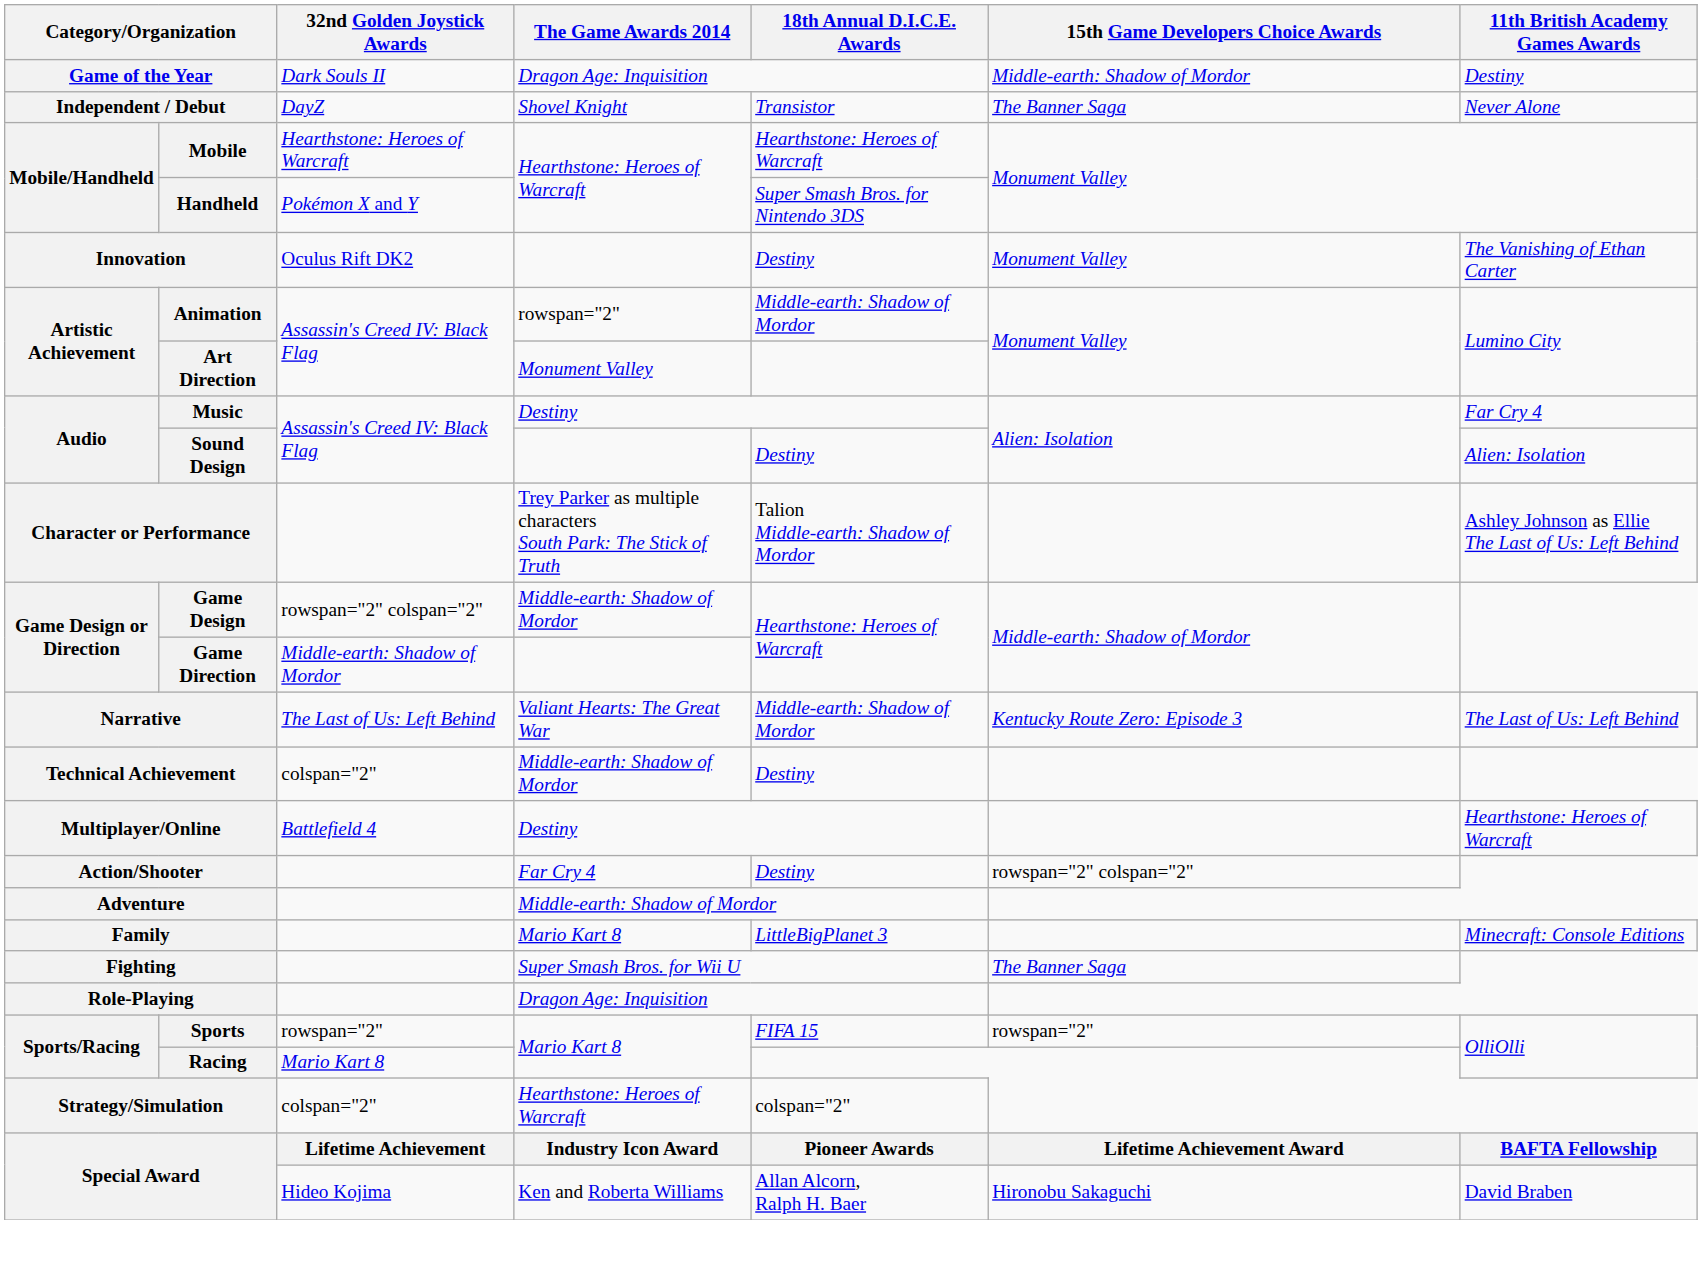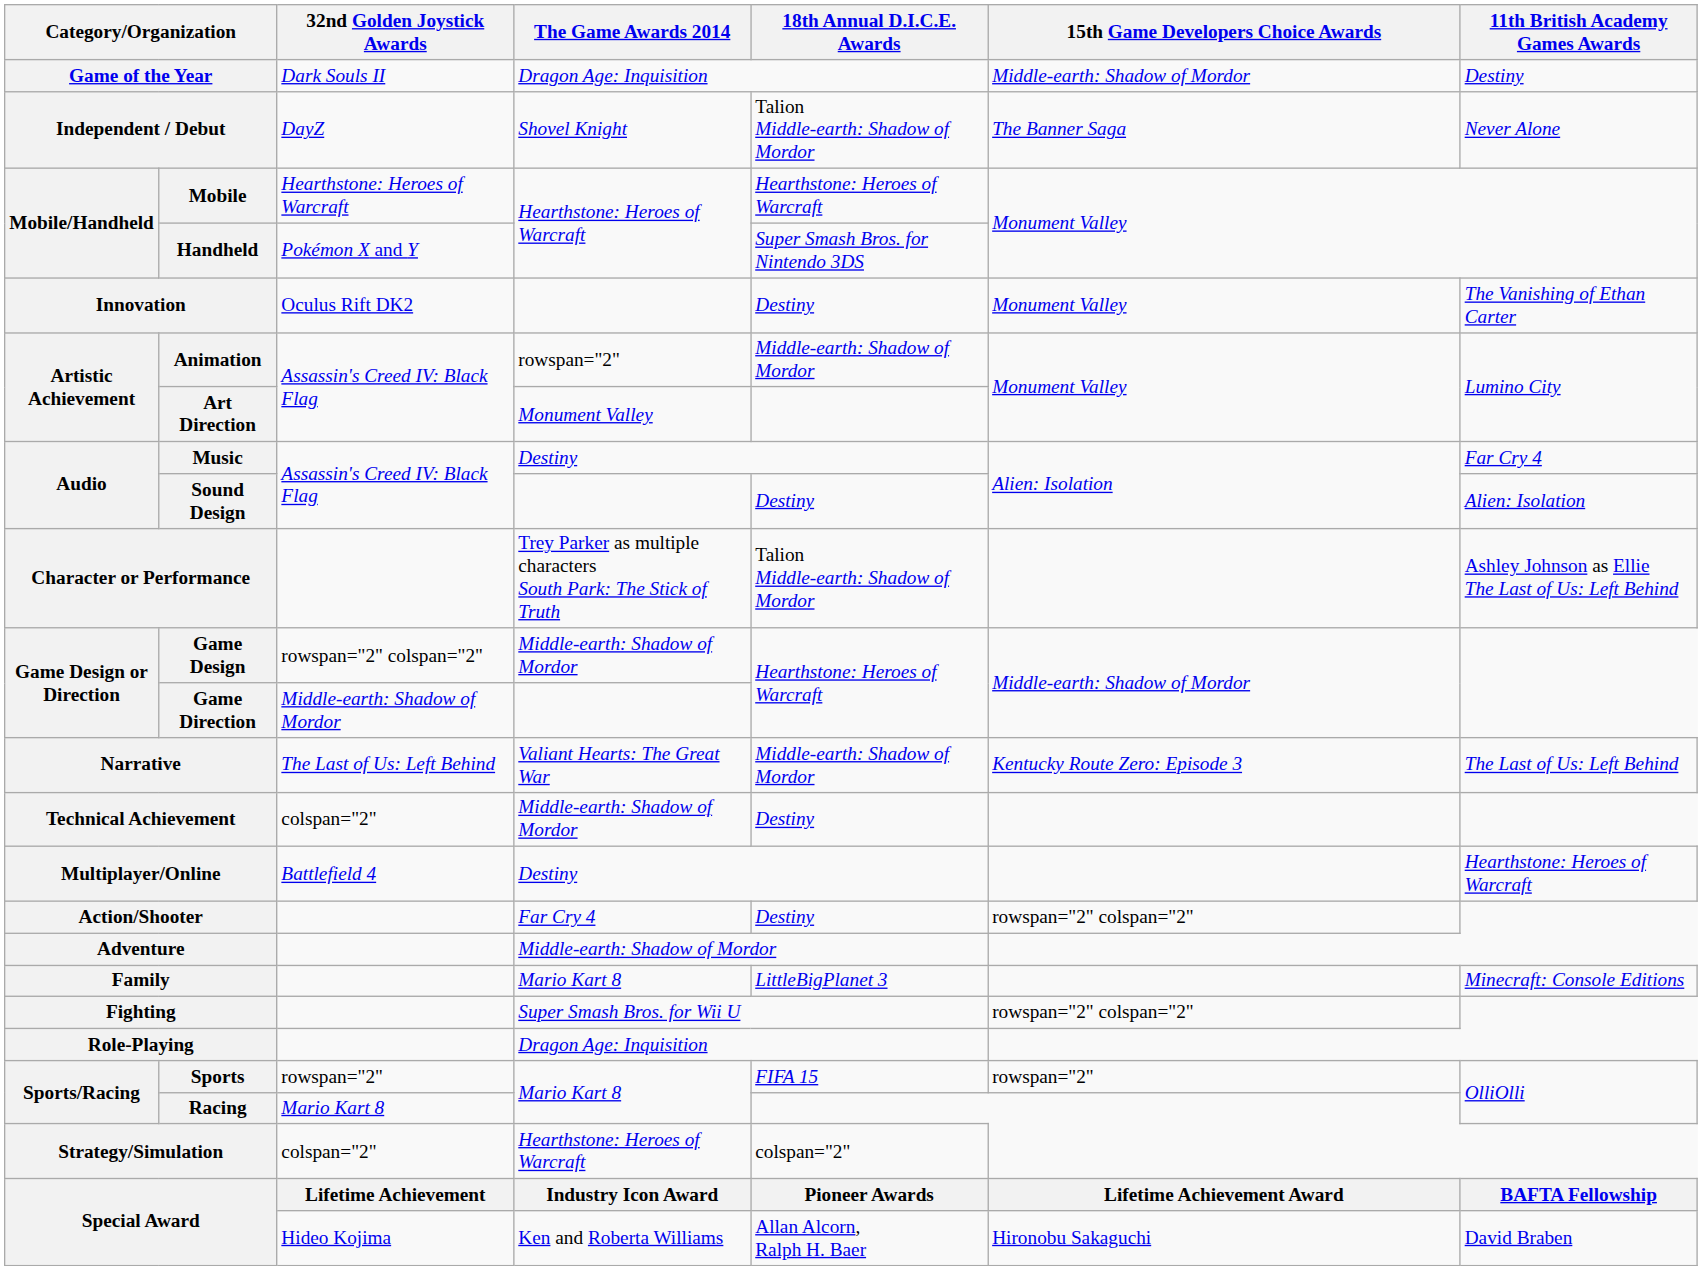(795, 106) Transistor -> (852, 129) Talion Middle-earth: Shadow of Mordor
(1059, 966) The Banner Saga -> (1093, 1012) rowspan="2" colspan="2"
